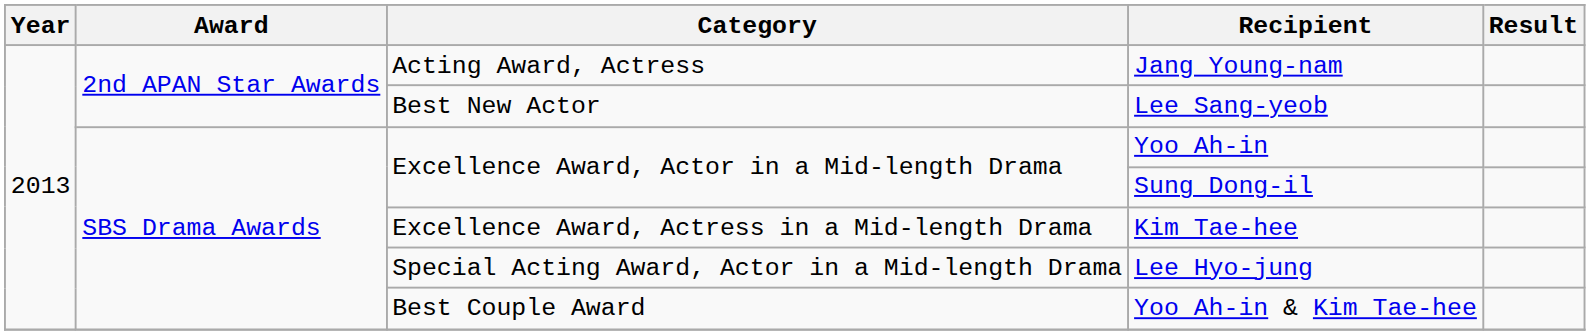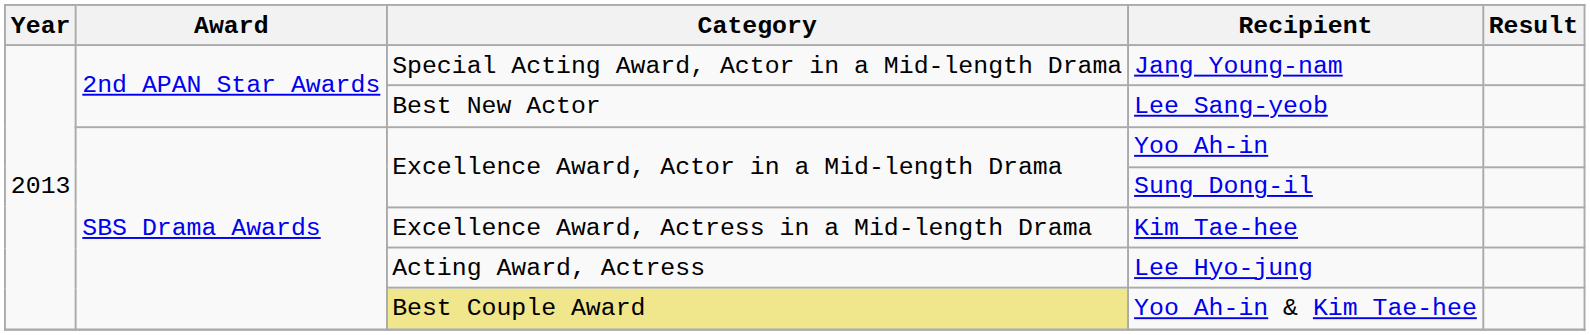(549, 66) Acting Award, Actress -> (757, 66) Special Acting Award, Actor in a Mid-length Drama
(757, 268) Special Acting Award, Actor in a Mid-length Drama -> (549, 268) Acting Award, Actress
(519, 308) no background -> (519, 308) khaki background
